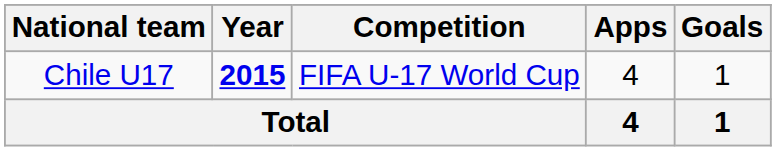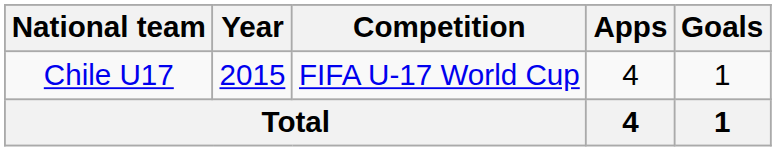(252, 74) bold -> (252, 74) normal
